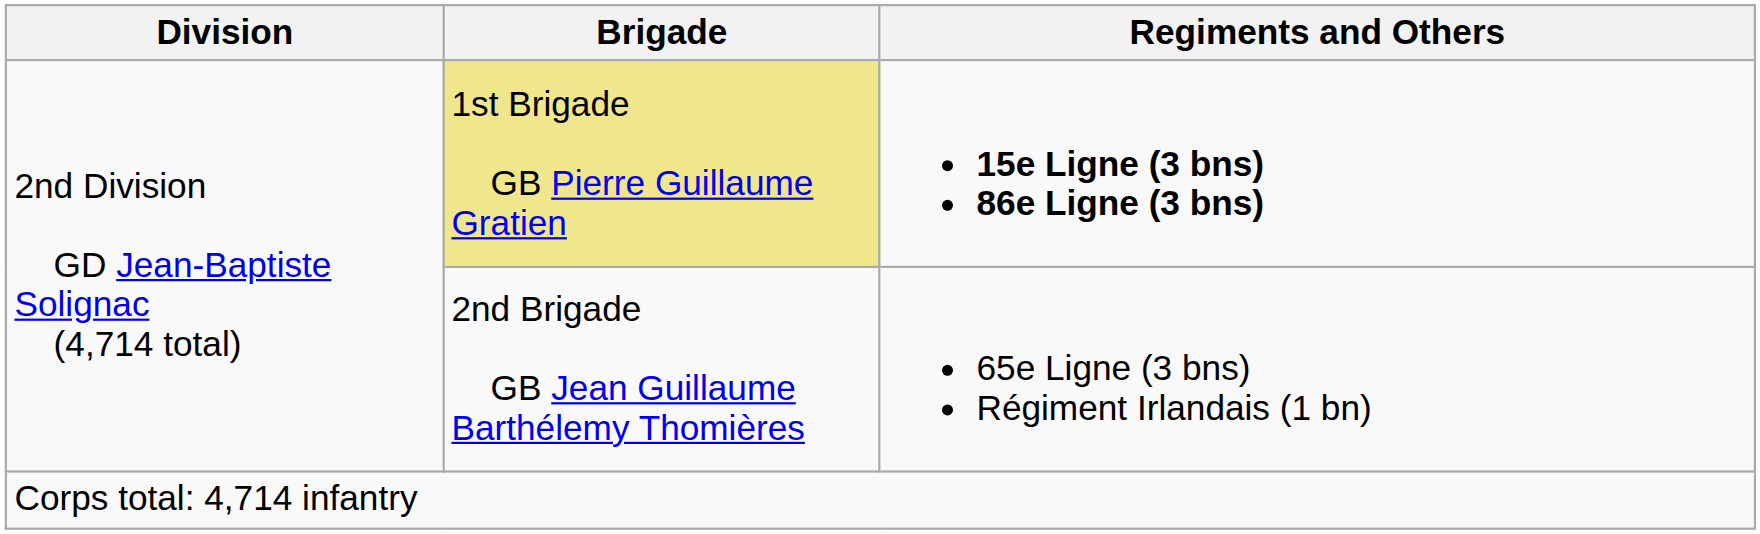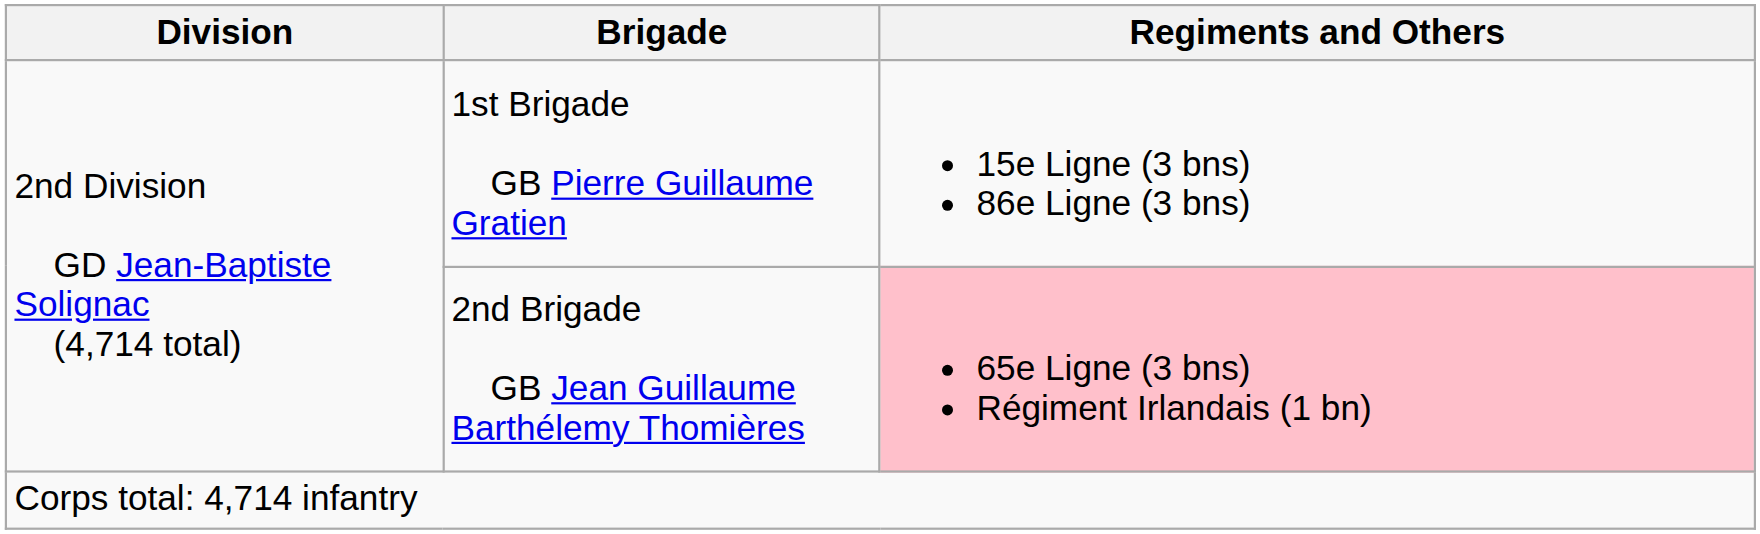(632, 163) khaki background -> (632, 163) no background
(1317, 183) bold -> (1317, 183) normal
(1317, 389) no background -> (1317, 389) pink background
